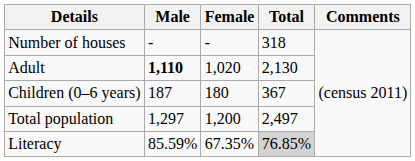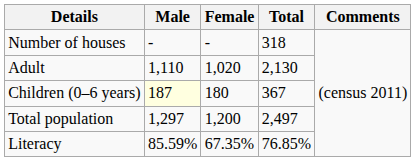(166, 67) bold -> (166, 67) normal
(160, 93) no background -> (160, 93) lightyellow background
(286, 144) lightgrey background -> (286, 144) no background
